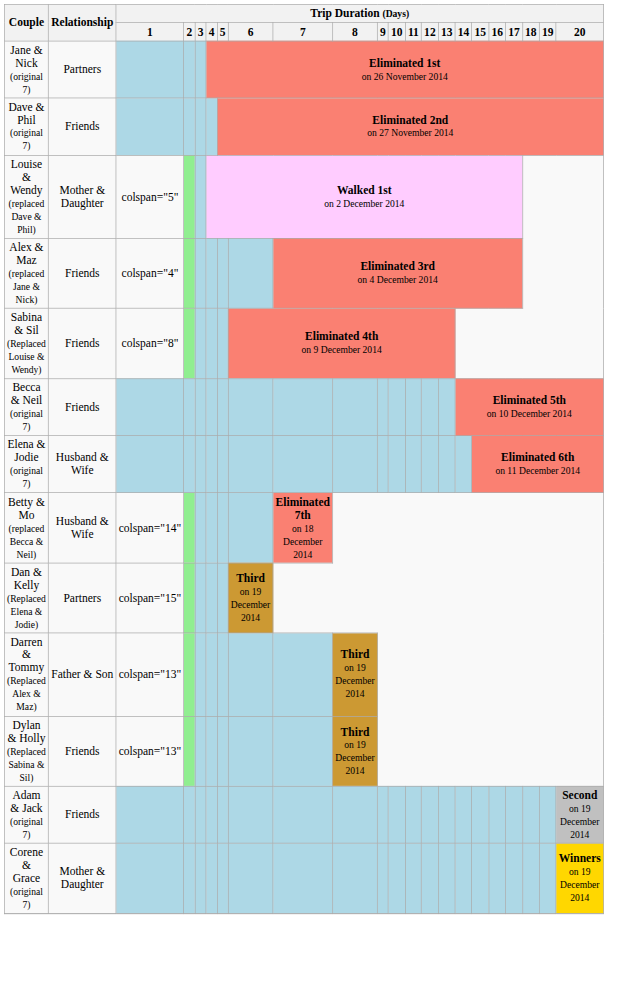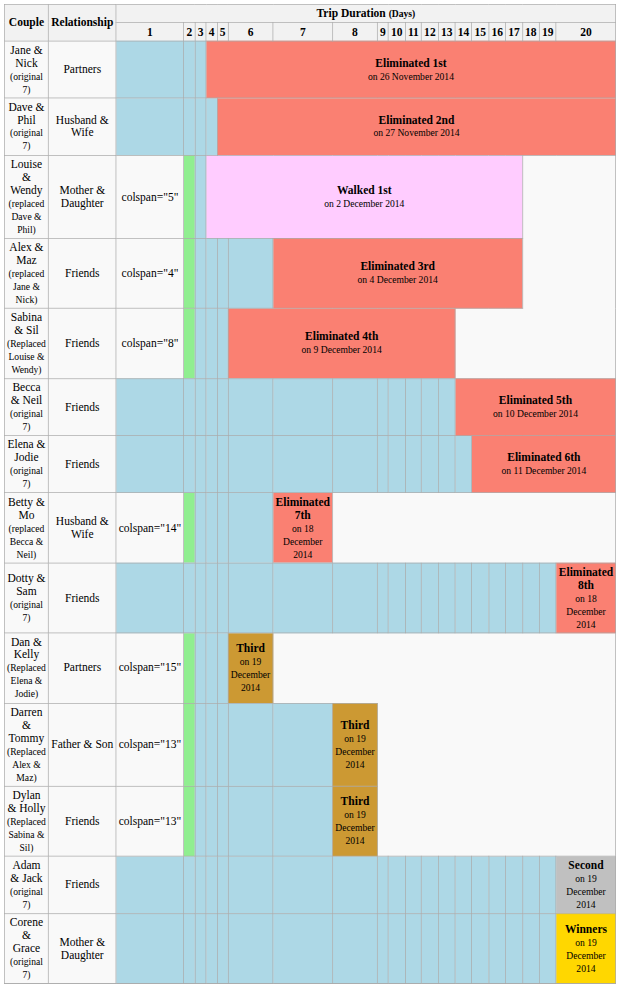(82, 126) Friends -> (82, 126) Husband & Wife
(82, 464) Husband & Wife -> (82, 464) Friends
+ row: (26, 598)
